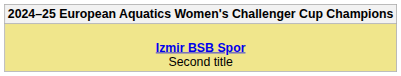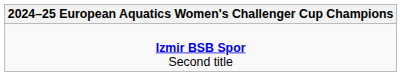(201, 54) khaki background -> (201, 54) no background
